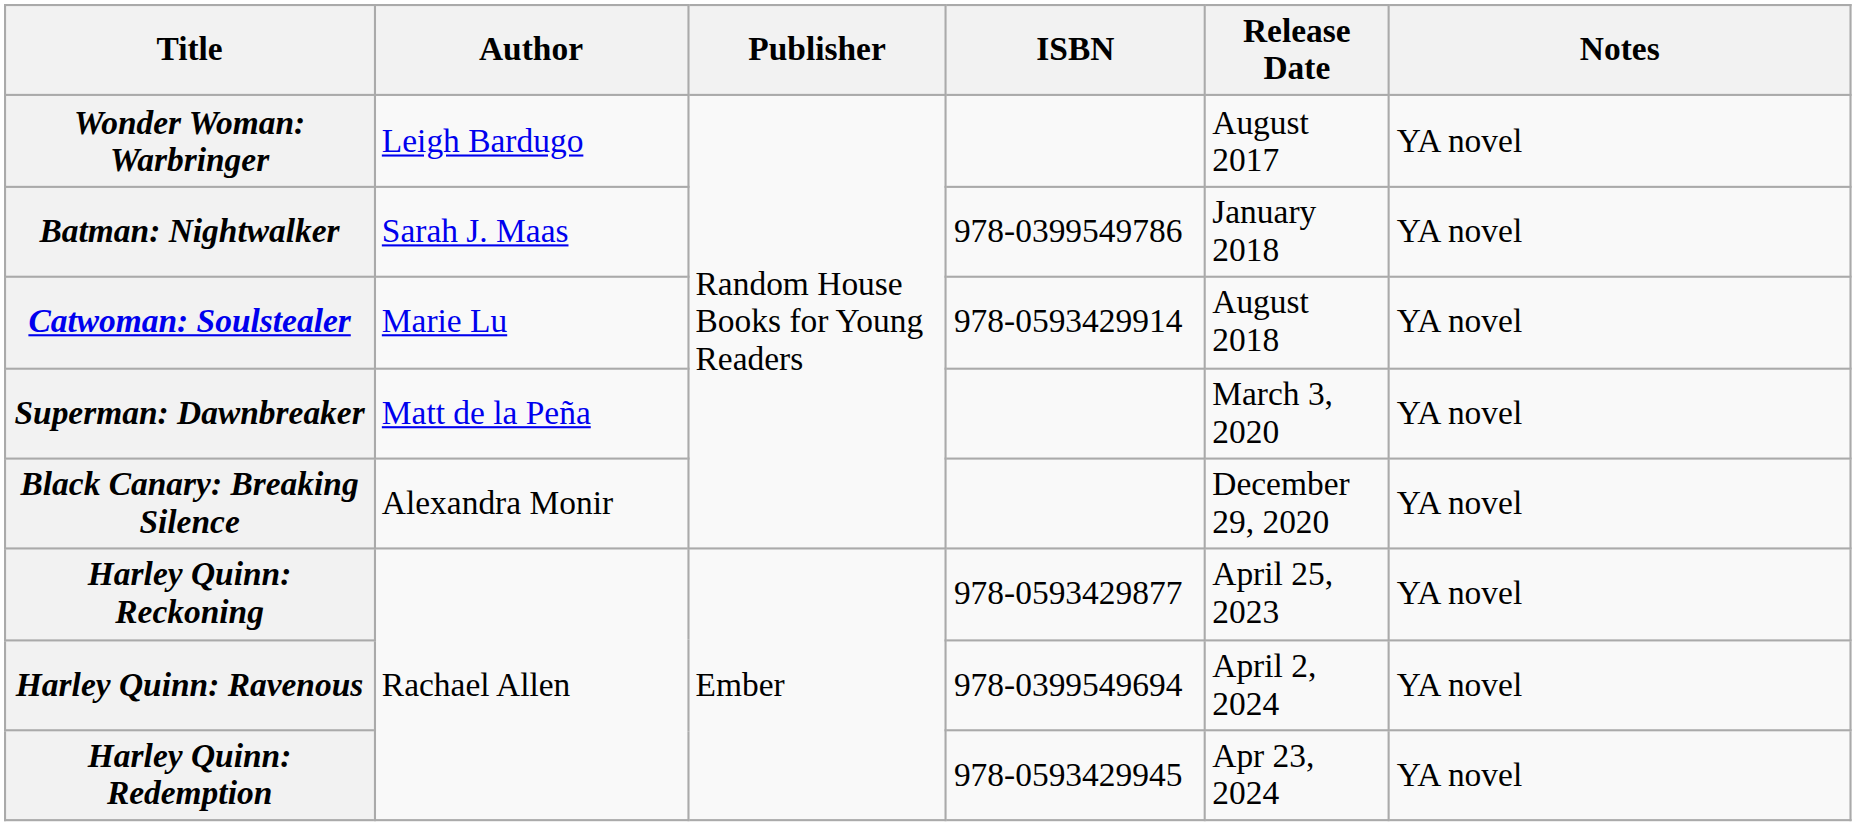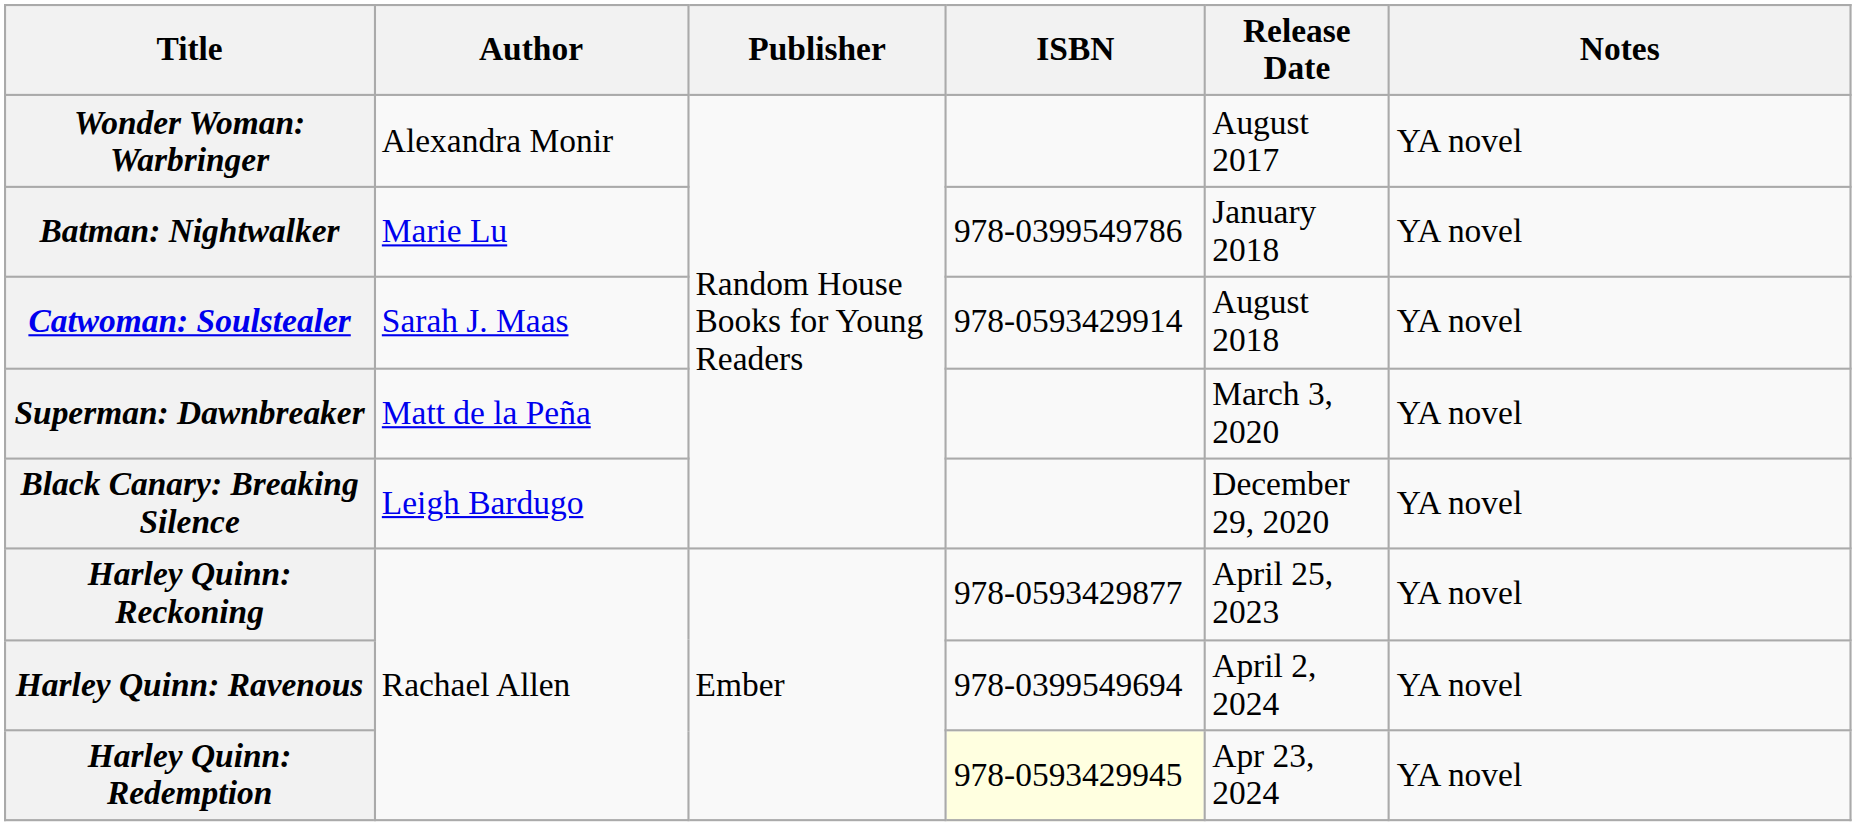(483, 140) Leigh Bardugo -> (497, 140) Alexandra Monir
(475, 231) Sarah J. Maas -> (445, 231) Marie Lu
(445, 321) Marie Lu -> (475, 321) Sarah J. Maas
(497, 503) Alexandra Monir -> (483, 503) Leigh Bardugo
(1068, 775) no background -> (1068, 775) lightyellow background
